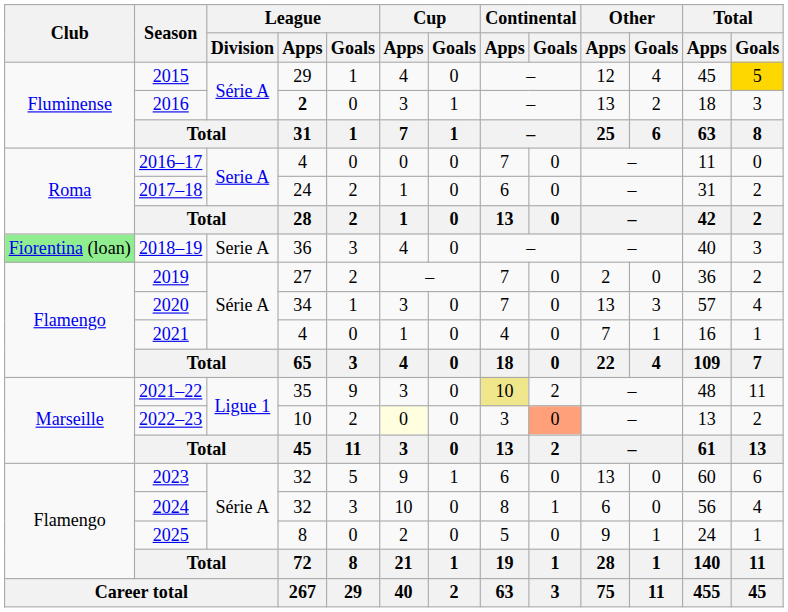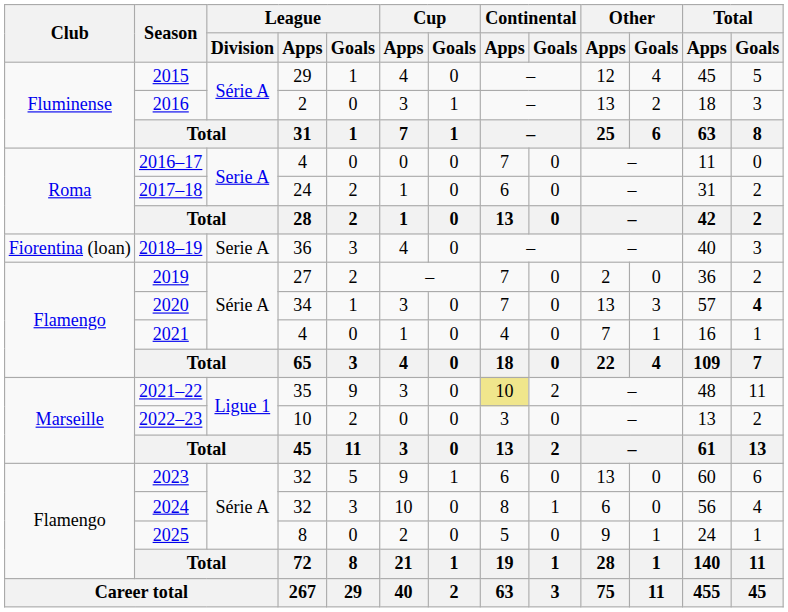(757, 76) gold background -> (757, 76) no background
(302, 104) bold -> (302, 104) normal
(70, 248) lightgreen background -> (70, 248) no background
(757, 305) normal -> (757, 305) bold
(403, 420) lightyellow background -> (403, 420) no background
(555, 420) lightsalmon background -> (555, 420) no background
